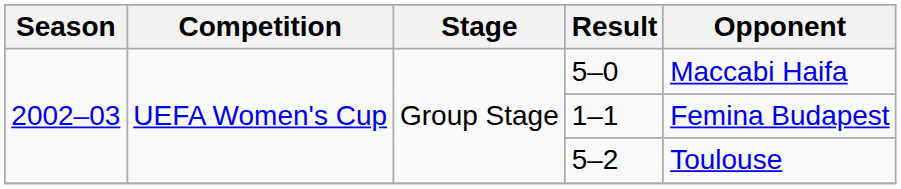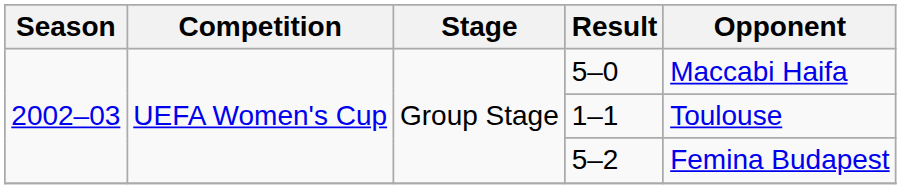(780, 115) Femina Budapest -> (726, 115) Toulouse
(726, 159) Toulouse -> (780, 159) Femina Budapest
